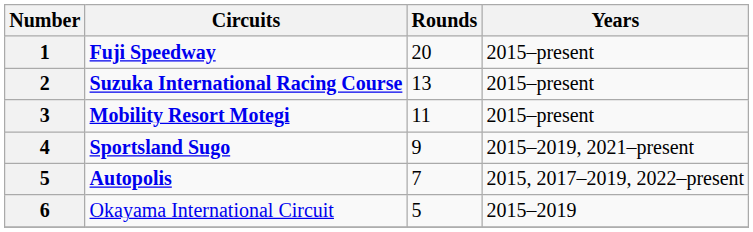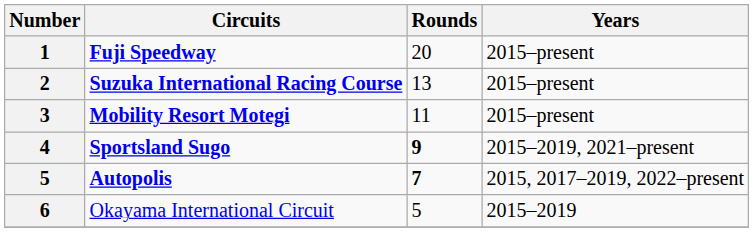(417, 147) normal -> (417, 147) bold
(417, 178) normal -> (417, 178) bold
